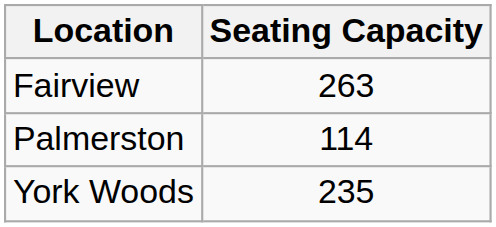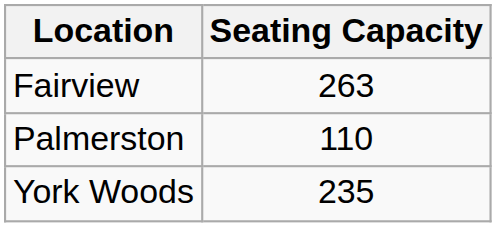(346, 138) 114 -> (346, 138) 110
